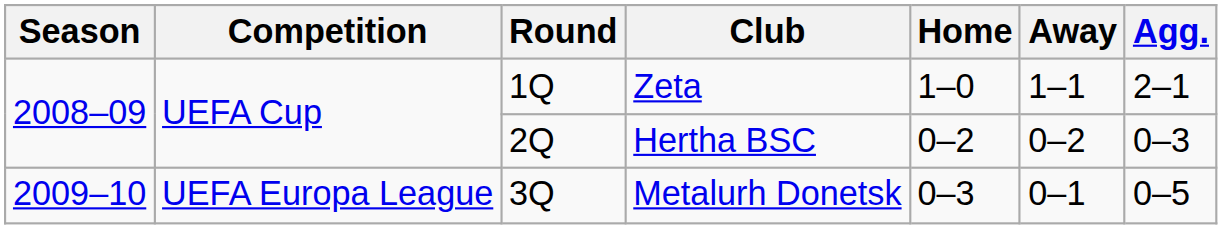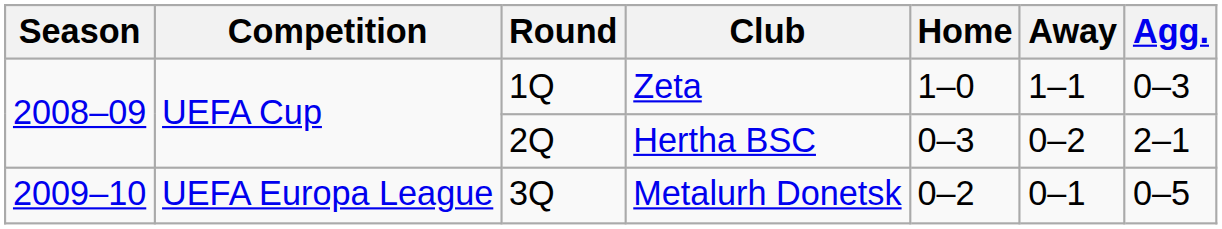(1161, 85) 2–1 -> (1161, 85) 0–3
(946, 140) 0–2 -> (946, 140) 0–3
(1161, 140) 0–3 -> (1161, 140) 2–1
(946, 194) 0–3 -> (946, 194) 0–2
